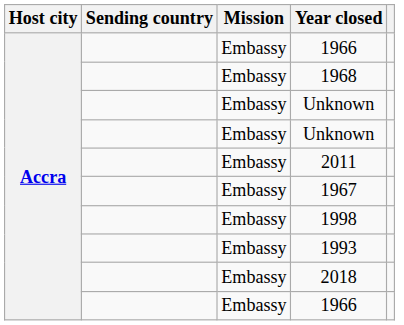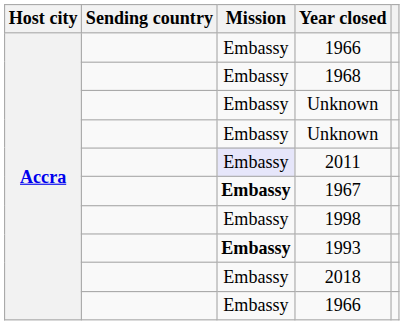(254, 162) no background -> (256, 162) lavender background
(254, 190) normal -> (256, 190) bold
(254, 248) normal -> (256, 248) bold
